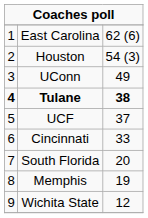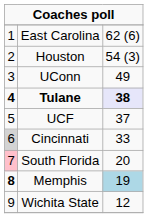(123, 98) no background -> (123, 98) lavender background
(11, 139) no background -> (11, 139) lightgrey background
(11, 160) no background -> (11, 160) pink background
(11, 181) normal -> (11, 181) bold
(123, 181) no background -> (123, 181) lightblue background
